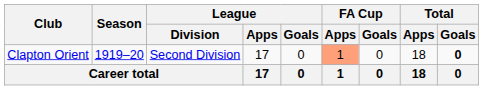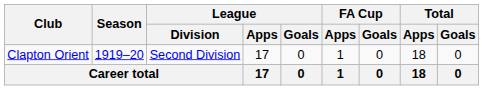(340, 54) lightsalmon background -> (340, 54) no background
(458, 54) bold -> (458, 54) normal
